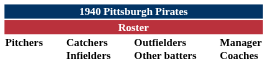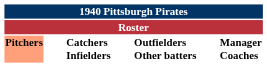(24, 42) no background -> (24, 42) lightsalmon background
